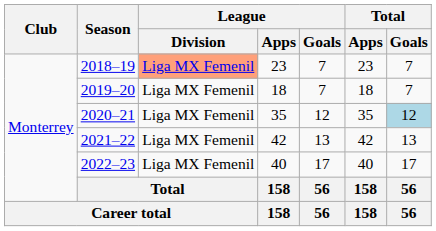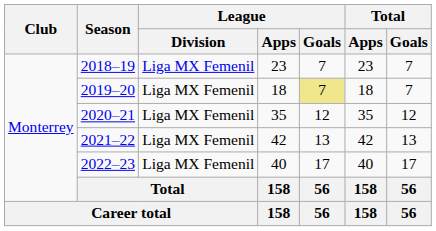(198, 66) lightsalmon background -> (198, 66) no background
(322, 90) no background -> (322, 90) khaki background
(409, 115) lightblue background -> (409, 115) no background
